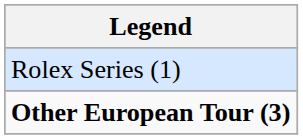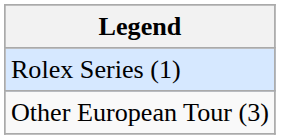(151, 112) bold -> (140, 112) normal
